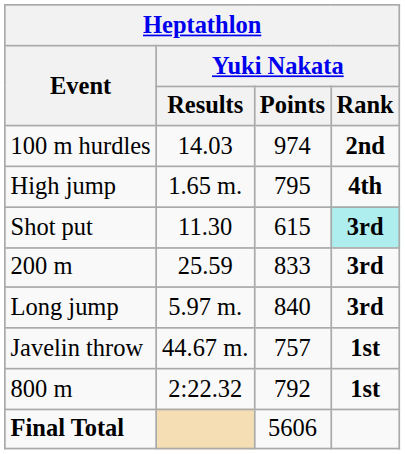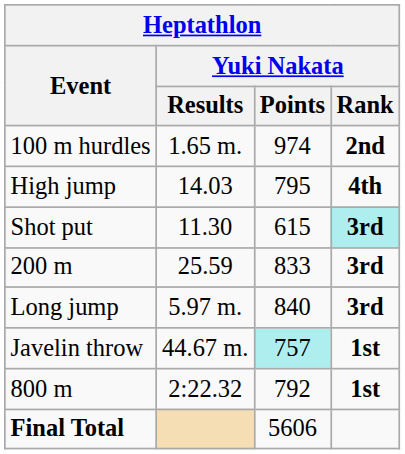(205, 146) 14.03 -> (205, 146) 1.65 m.
(205, 186) 1.65 m. -> (205, 186) 14.03
(292, 348) no background -> (292, 348) paleturquoise background
